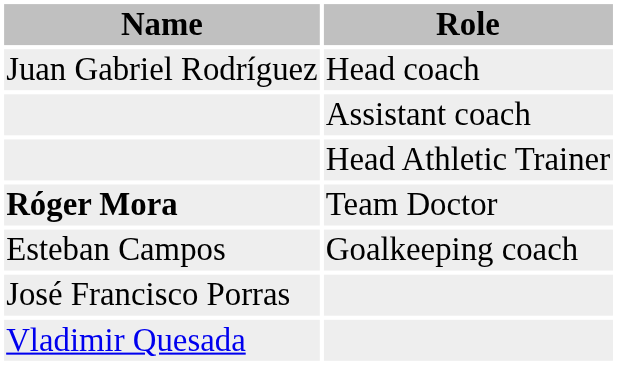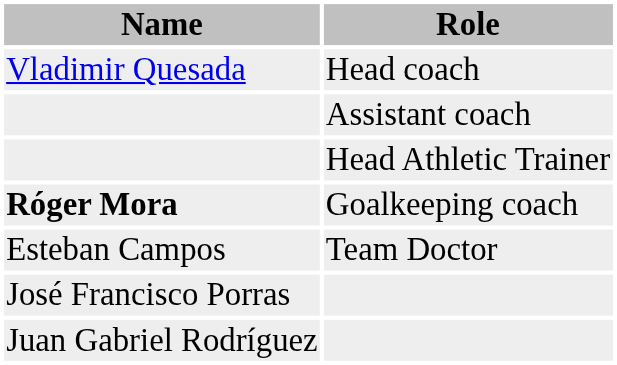(162, 69) Juan Gabriel Rodríguez -> (126, 69) Vladimir Quesada
(412, 204) Team Doctor -> (452, 204) Goalkeeping coach
(452, 249) Goalkeeping coach -> (412, 249) Team Doctor
(126, 339) Vladimir Quesada -> (162, 339) Juan Gabriel Rodríguez
